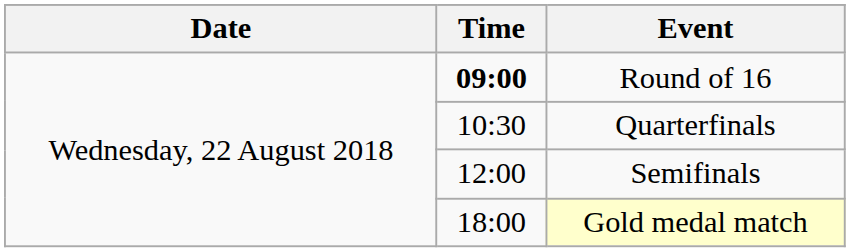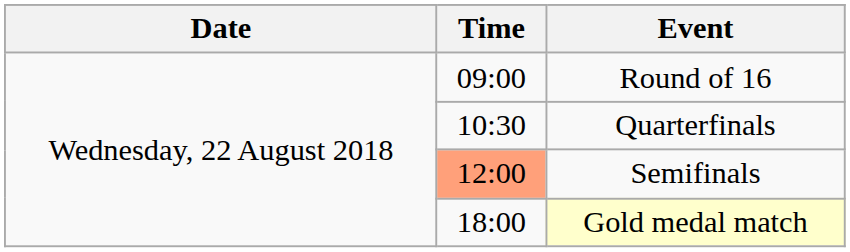(491, 76) bold -> (491, 76) normal
(491, 173) no background -> (491, 173) lightsalmon background
